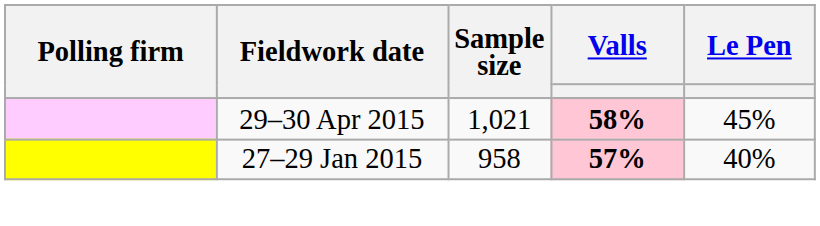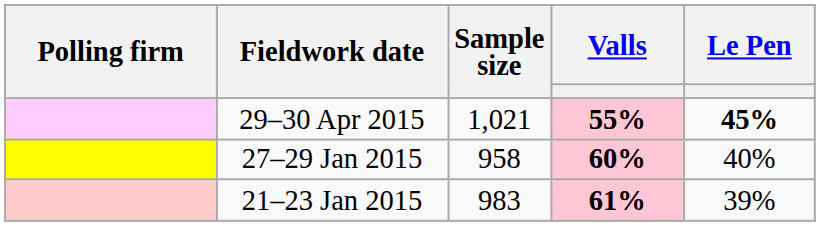(617, 118) 58% -> (617, 118) 55%
(749, 118) normal -> (749, 118) bold
(617, 160) 57% -> (617, 160) 60%
+ row: (332, 201)
